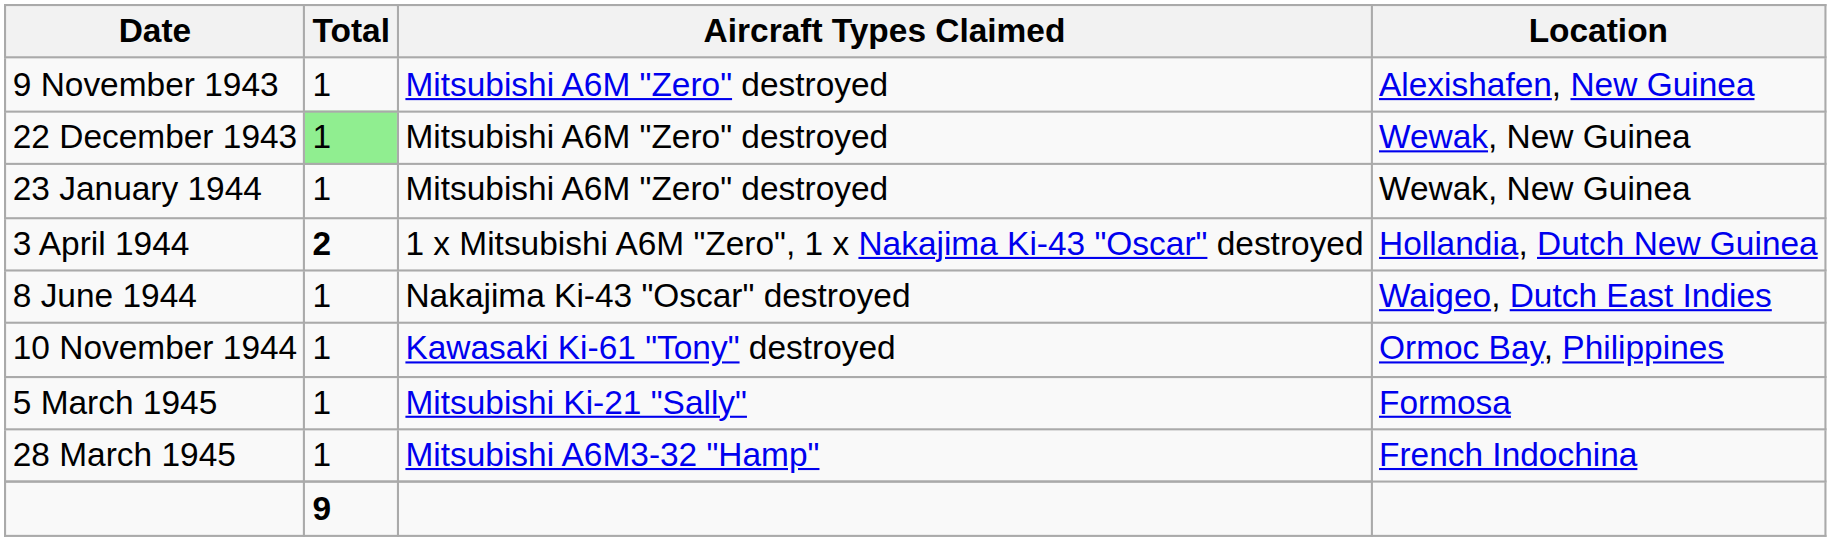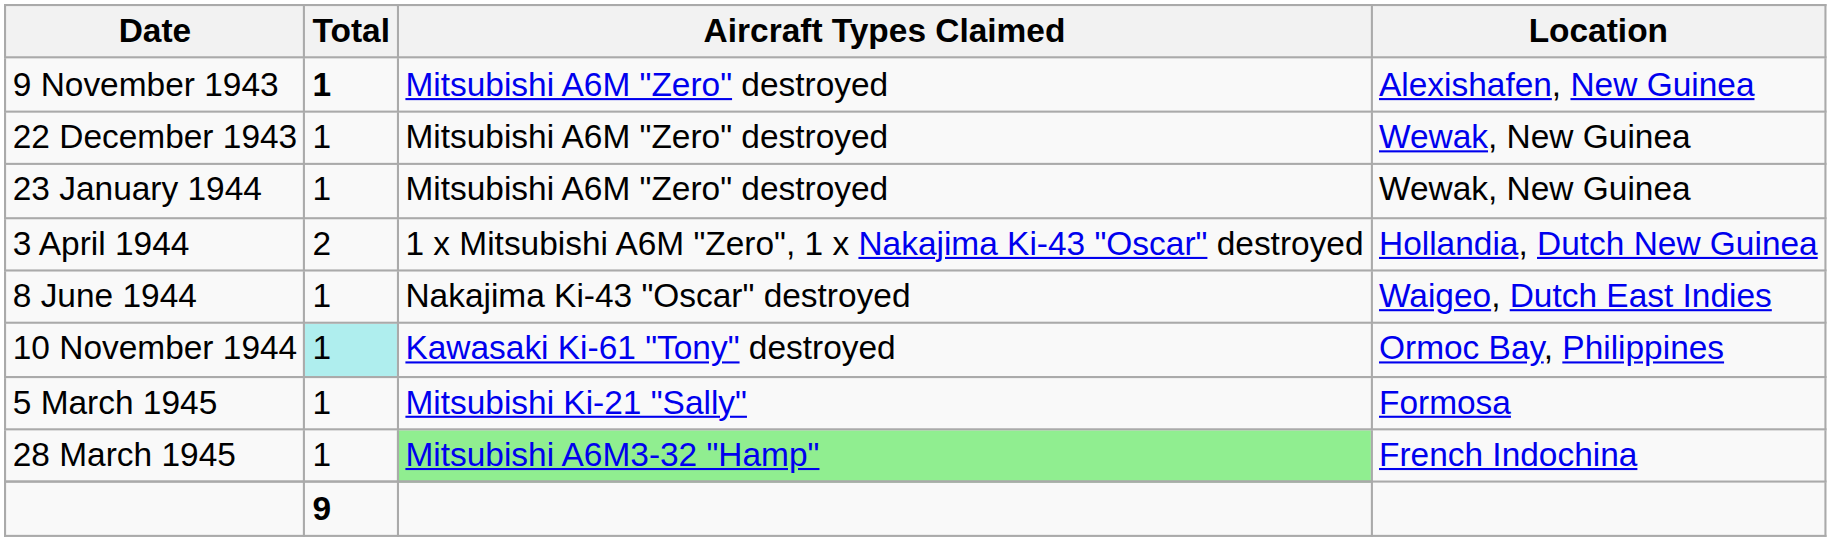(322, 84) normal -> (322, 84) bold
(322, 137) lightgreen background -> (322, 137) no background
(322, 243) bold -> (322, 243) normal
(322, 349) no background -> (322, 349) paleturquoise background
(612, 455) no background -> (612, 455) lightgreen background
